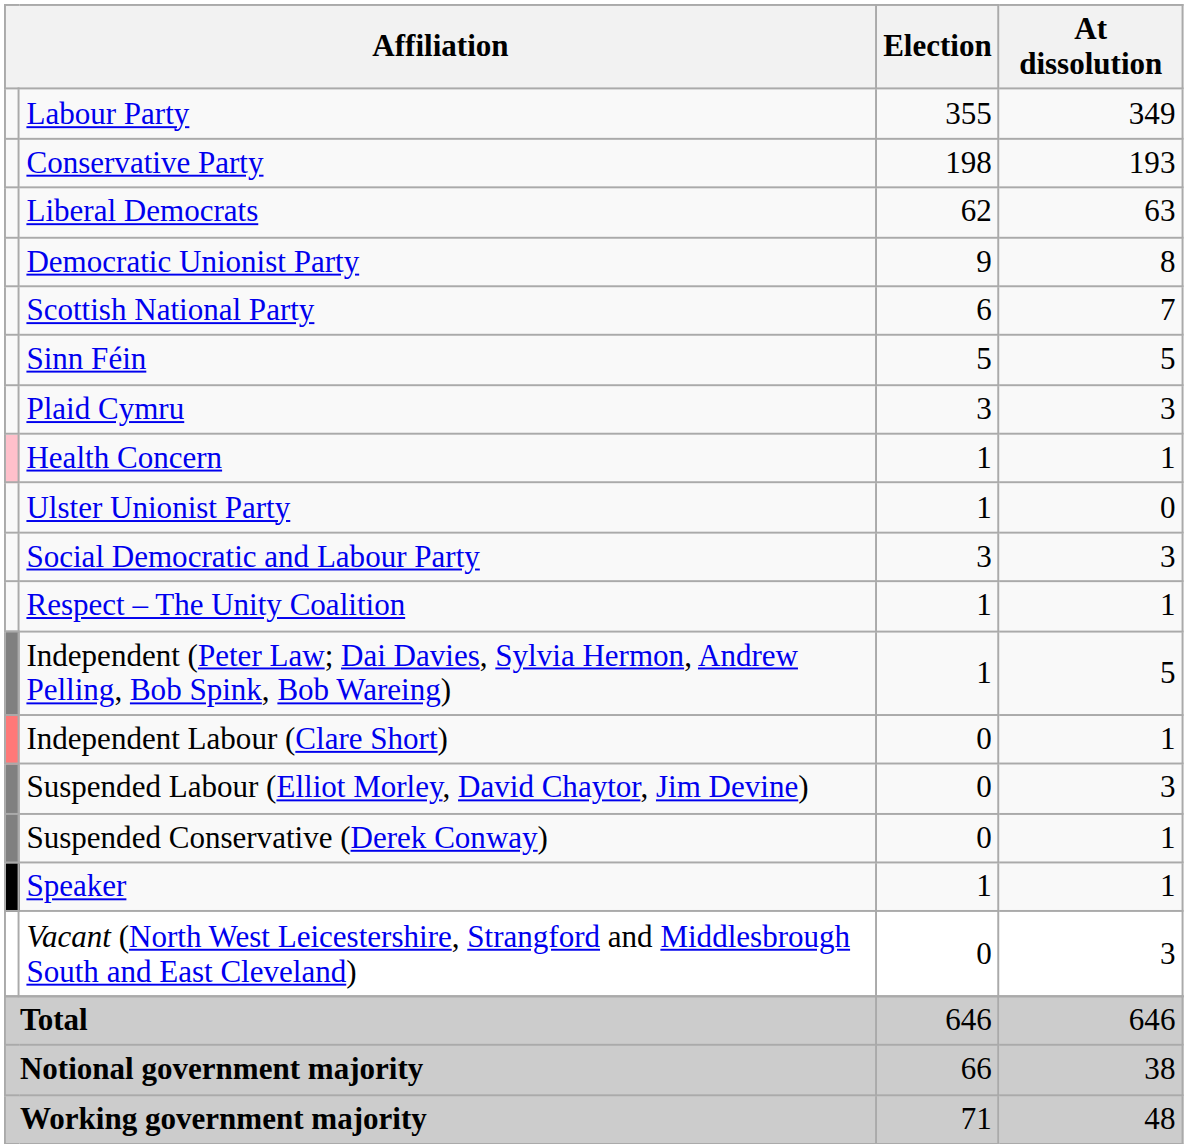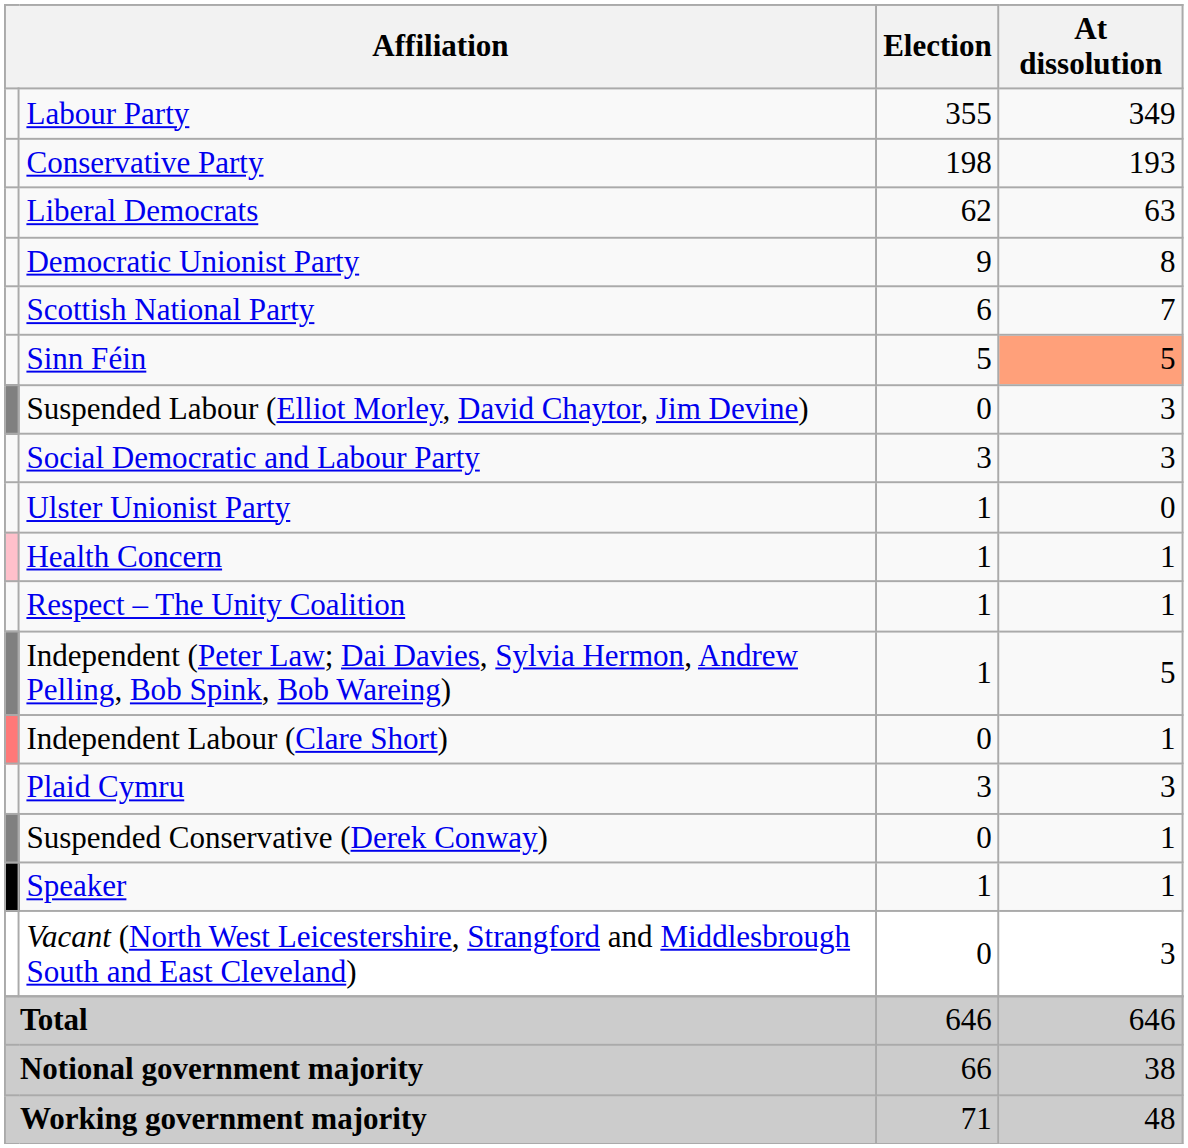(1168, 359) no background -> (1168, 359) lightsalmon background
rows swapped: (105, 408) <-> (417, 788)
rows swapped: (253, 556) <-> (124, 457)
